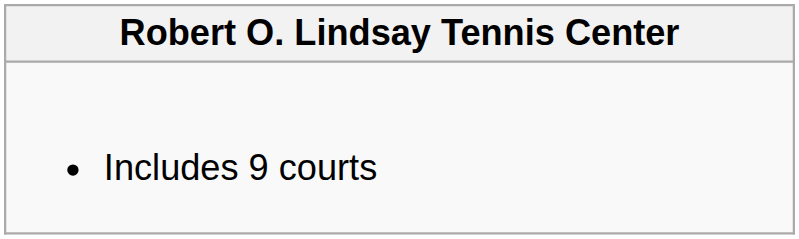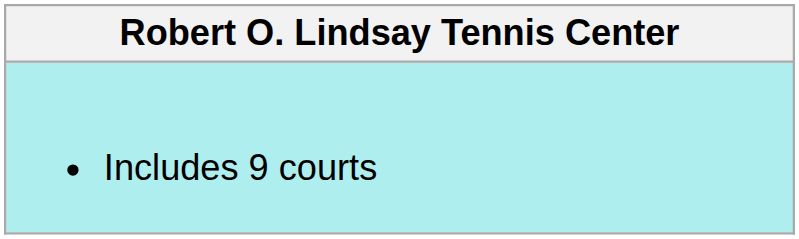(400, 168) no background -> (400, 168) paleturquoise background
